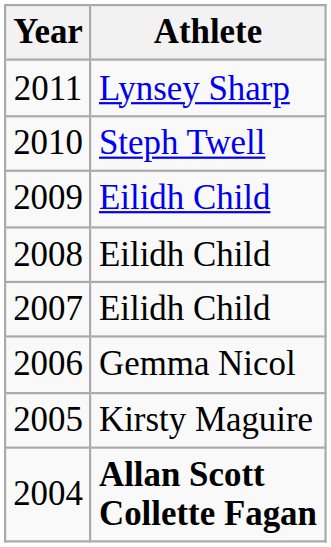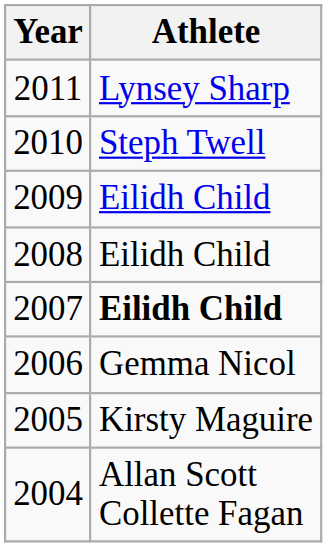(185, 308) normal -> (191, 308) bold
(208, 494) bold -> (201, 494) normal
